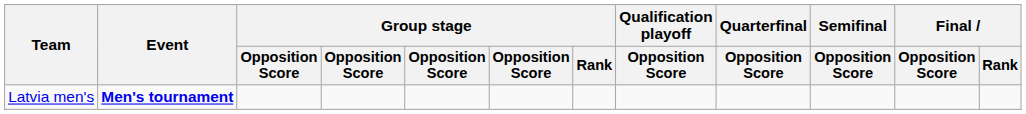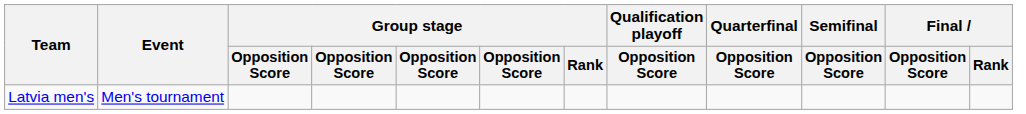(167, 98) bold -> (163, 98) normal
